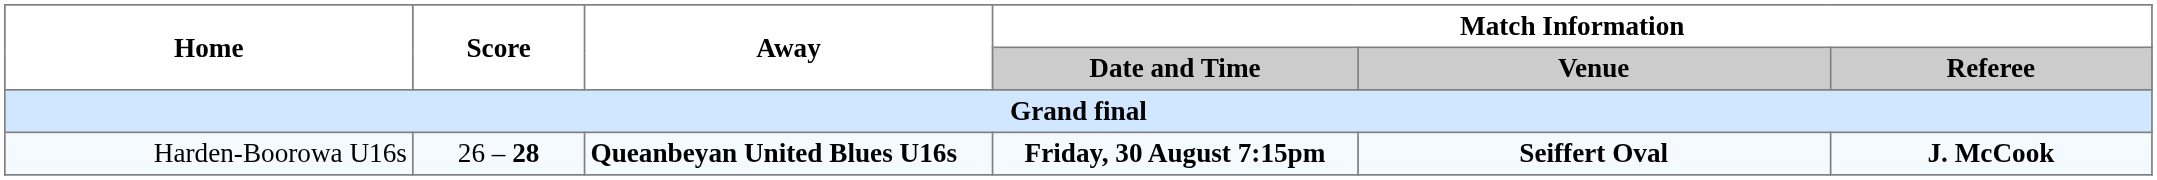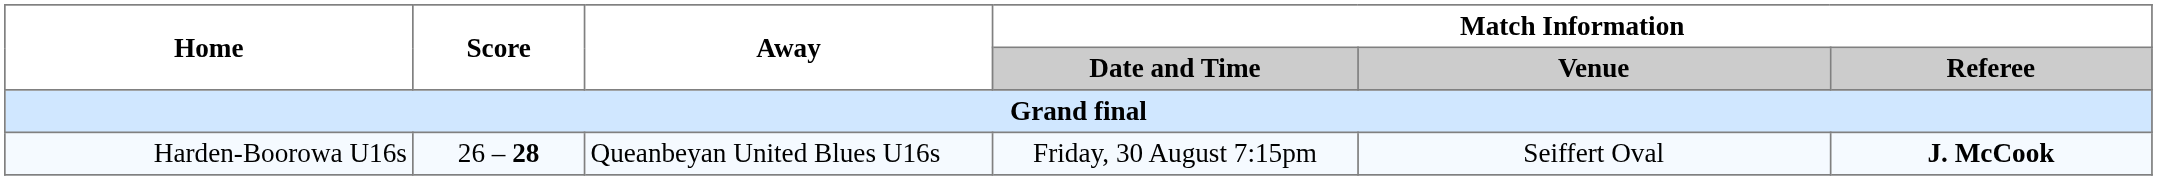(774, 153) bold -> (765, 153) normal
(1175, 153) bold -> (1175, 153) normal
(1594, 153) bold -> (1594, 153) normal
